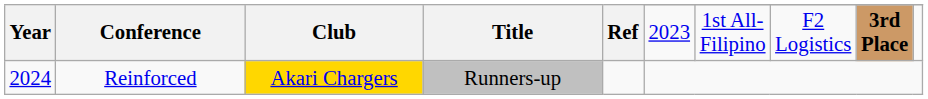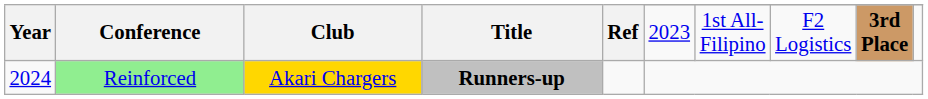(150, 77) no background -> (150, 77) lightgreen background
(513, 77) normal -> (512, 77) bold
